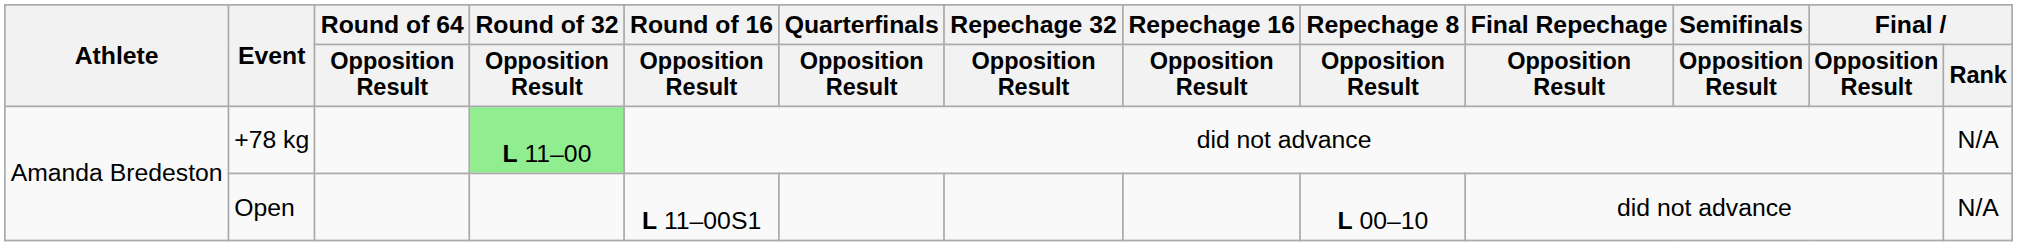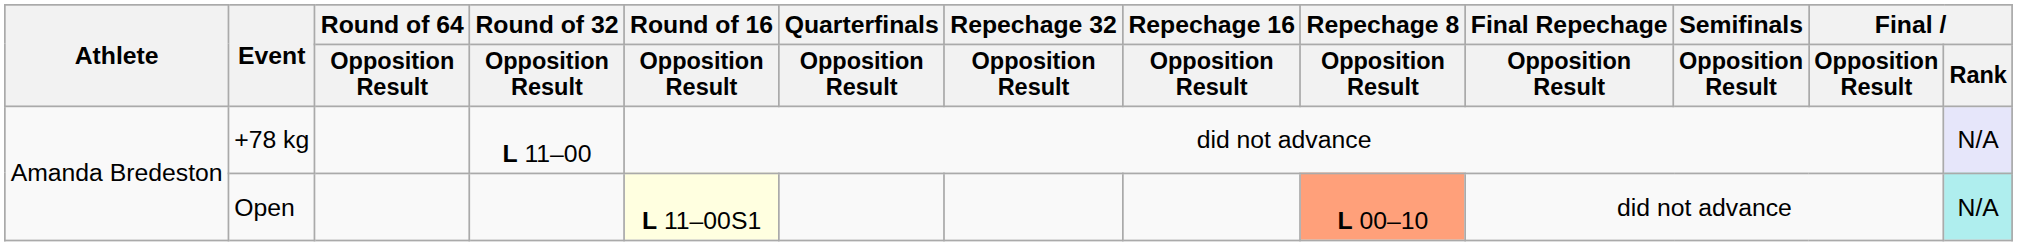(547, 154) lightgreen background -> (547, 154) no background
(1978, 140) no background -> (1978, 140) lavender background
(702, 221) no background -> (702, 221) lightyellow background
(1383, 221) no background -> (1383, 221) lightsalmon background
(1978, 207) no background -> (1978, 207) paleturquoise background
